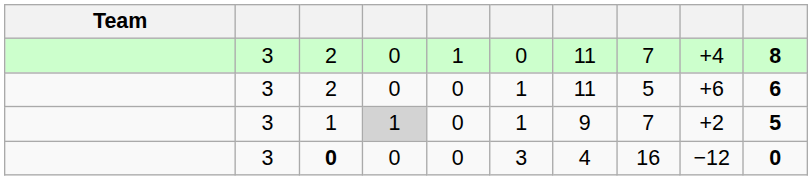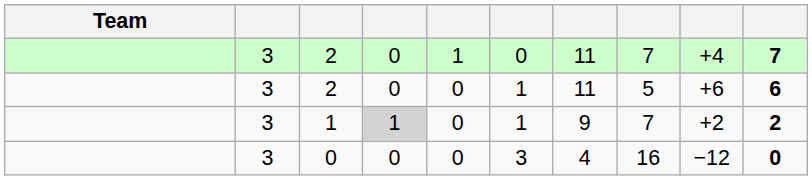(775, 55) 8 -> (775, 55) 7
(775, 123) 5 -> (775, 123) 2
(331, 157) bold -> (331, 157) normal
